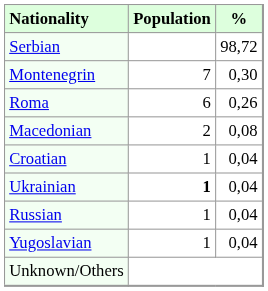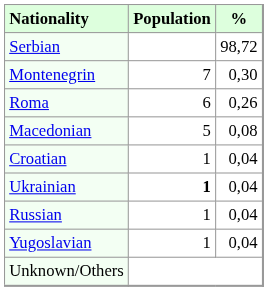(207, 130) 2 -> (207, 130) 5
